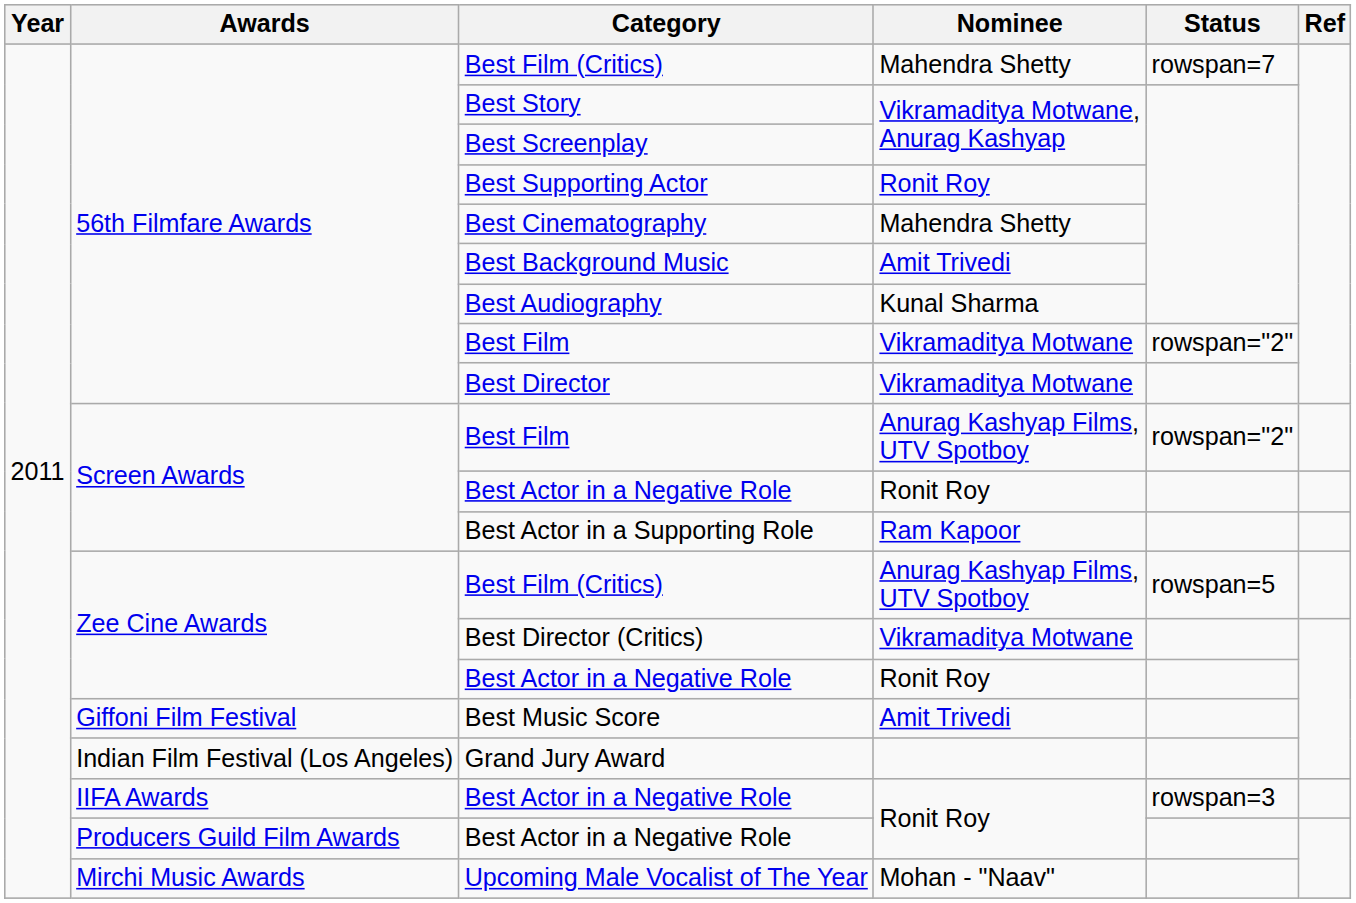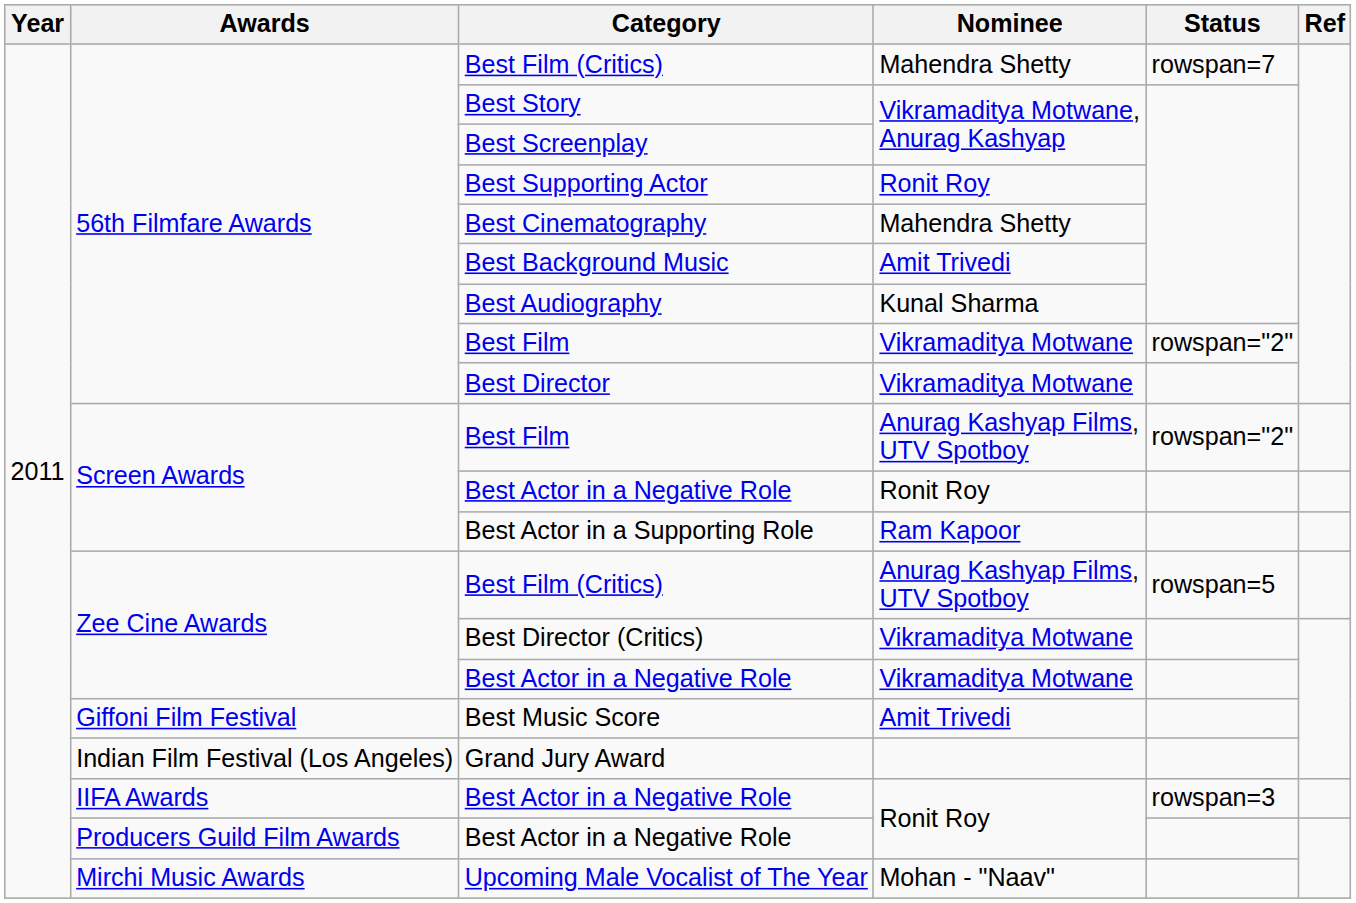(935, 678) Ronit Roy -> (1006, 678) Vikramaditya Motwane
